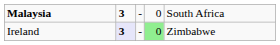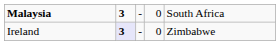(159, 31) lightgreen background -> (159, 31) no background
